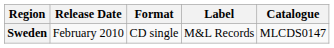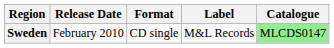(293, 33) no background -> (293, 33) lightgreen background
